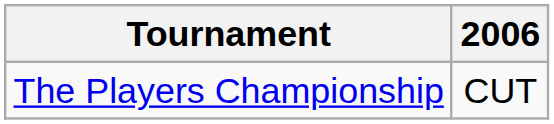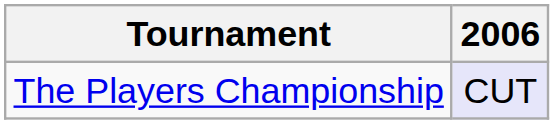(500, 91) no background -> (500, 91) lavender background
